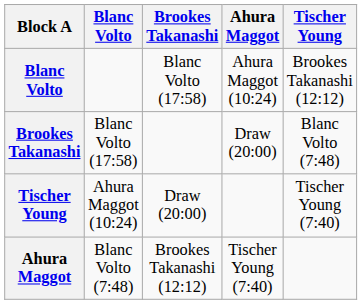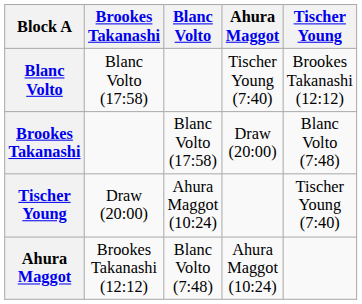columns swapped: (113, 26) <-> (182, 26)
(253, 80) Ahura Maggot (10:24) -> (253, 80) Tischer Young (7:40)
(253, 267) Tischer Young (7:40) -> (253, 267) Ahura Maggot (10:24)
